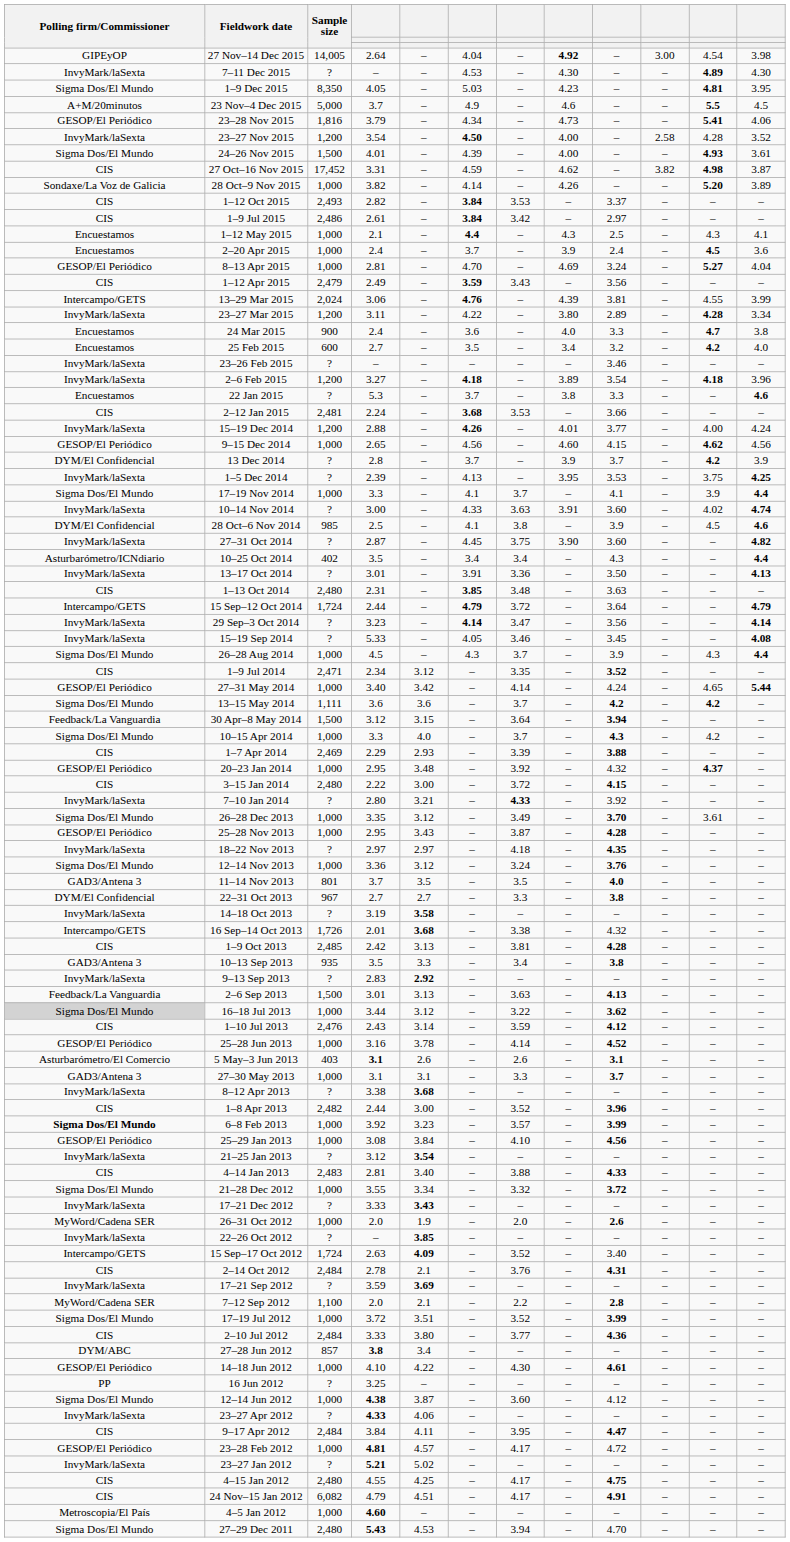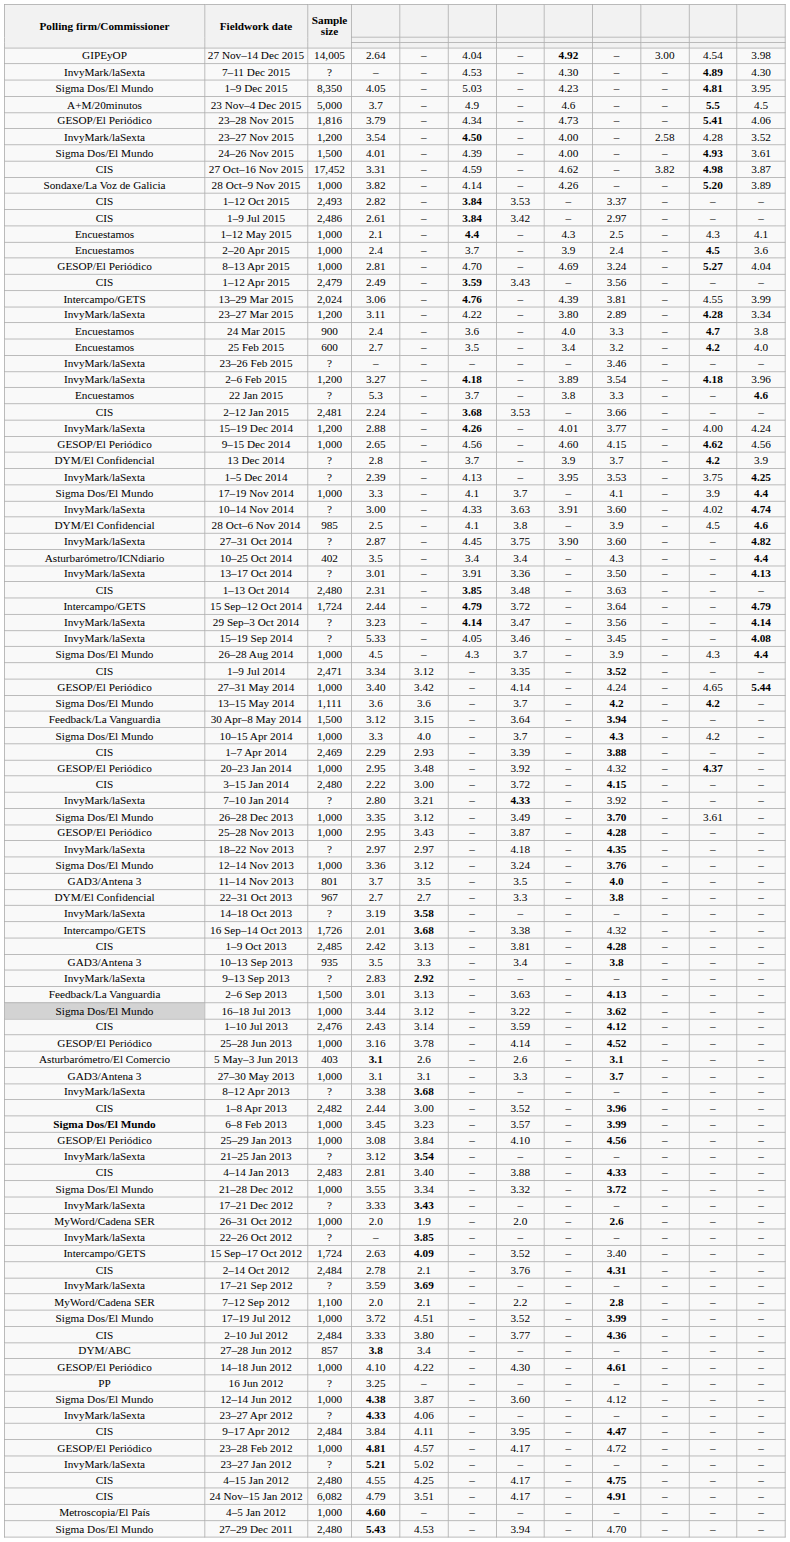(376, 671) 2.34 -> (376, 671) 3.34
(376, 1124) 3.92 -> (376, 1124) 3.45
(424, 1319) 3.51 -> (424, 1319) 4.51
(424, 1497) 4.51 -> (424, 1497) 3.51
